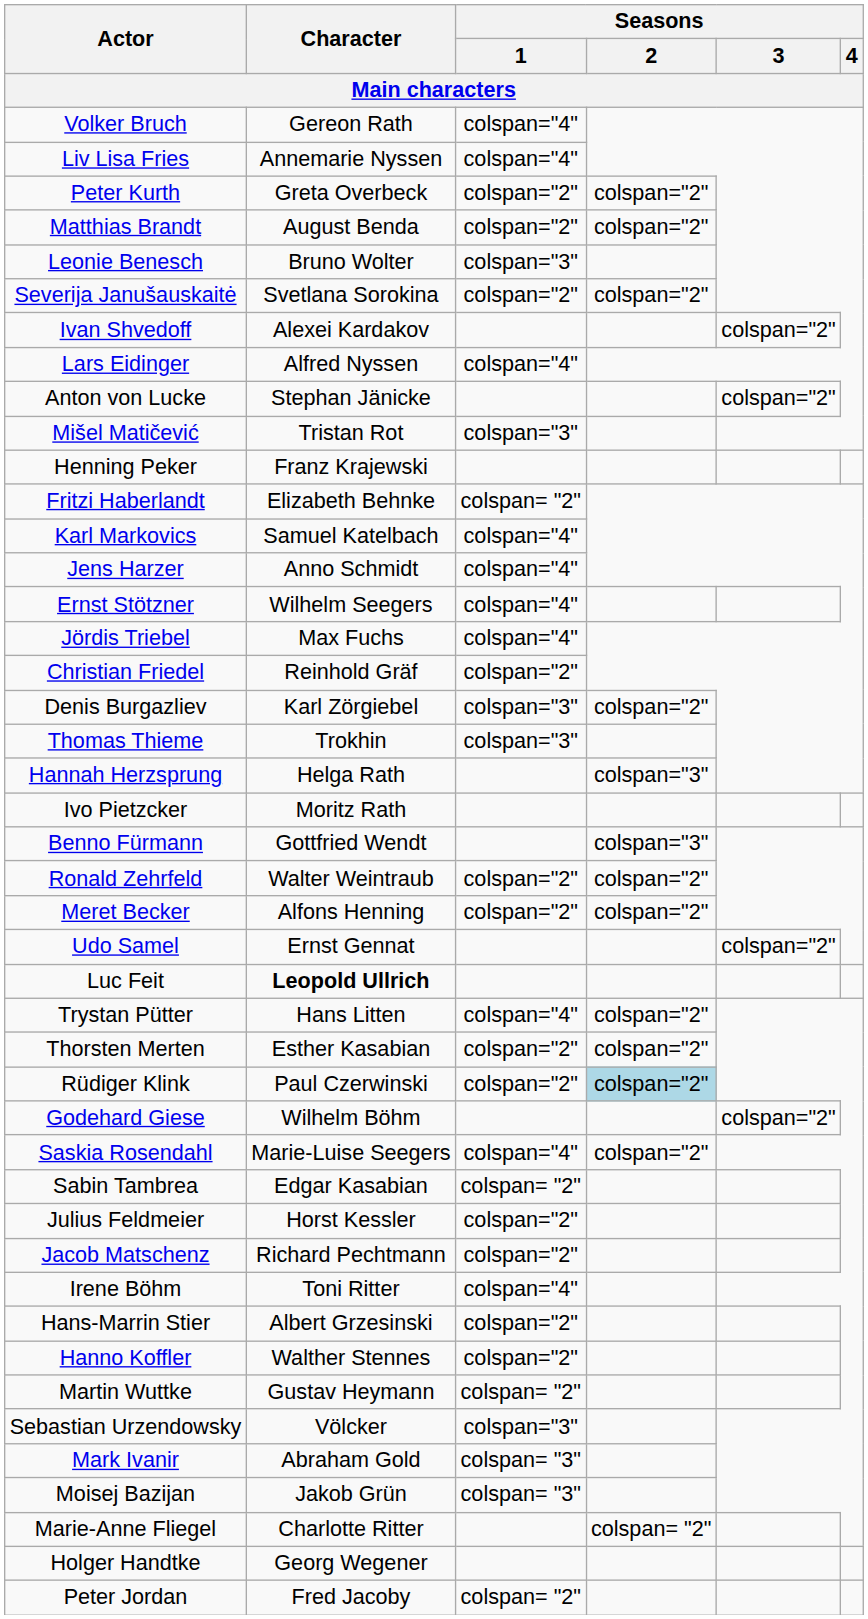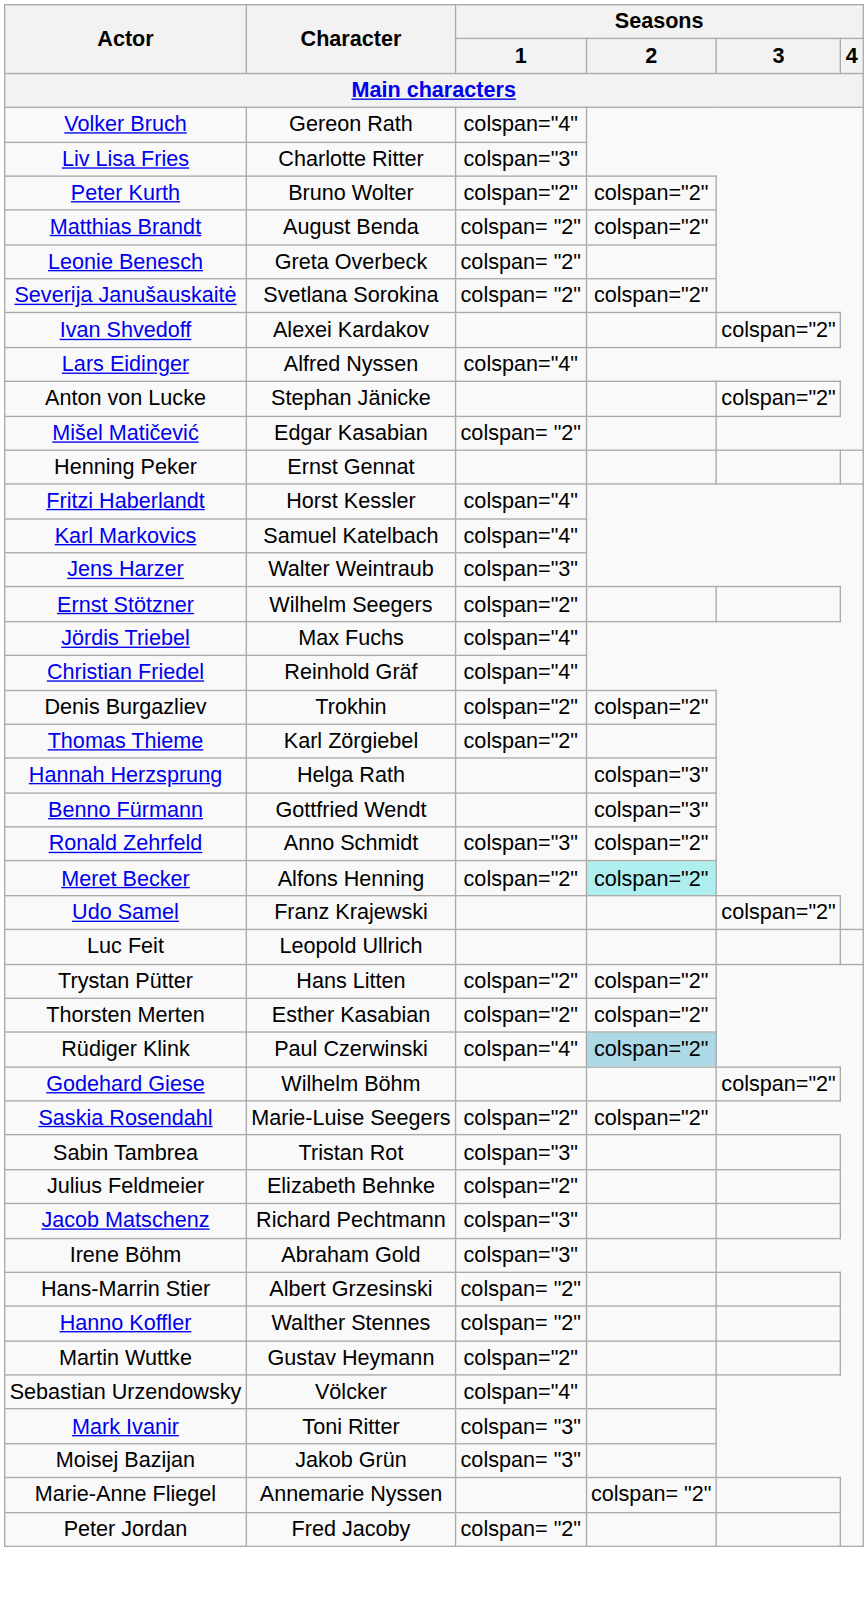(351, 158) Annemarie Nyssen -> (351, 158) Charlotte Ritter
(521, 158) colspan="4" -> (521, 158) colspan="3"
(351, 192) Greta Overbeck -> (351, 192) Bruno Wolter
(521, 227) colspan="2" -> (521, 227) colspan= "2"
(351, 261) Bruno Wolter -> (351, 261) Greta Overbeck
(521, 261) colspan="3" -> (521, 261) colspan= "2"
(521, 295) colspan="2" -> (521, 295) colspan= "2"
(351, 432) Tristan Rot -> (351, 432) Edgar Kasabian
(521, 432) colspan="3" -> (521, 432) colspan= "2"
(351, 466) Franz Krajewski -> (351, 466) Ernst Gennat
(351, 501) Elizabeth Behnke -> (351, 501) Horst Kessler
(521, 501) colspan= "2" -> (521, 501) colspan="4"
(351, 569) Anno Schmidt -> (351, 569) Walter Weintraub
(521, 569) colspan="4" -> (521, 569) colspan="3"
(521, 603) colspan="4" -> (521, 603) colspan="2"
(521, 672) colspan="2" -> (521, 672) colspan="4"
(351, 706) Karl Zörgiebel -> (351, 706) Trokhin
(521, 706) colspan="3" -> (521, 706) colspan="2"
(351, 741) Trokhin -> (351, 741) Karl Zörgiebel
(521, 741) colspan="3" -> (521, 741) colspan="2"
- row: (126, 809)
(351, 878) Walter Weintraub -> (351, 843) Anno Schmidt
(521, 878) colspan="2" -> (521, 843) colspan="3"
(651, 912) no background -> (651, 878) paleturquoise background
(351, 946) Ernst Gennat -> (351, 912) Franz Krajewski
(351, 980) bold -> (351, 946) normal
(521, 1015) colspan="4" -> (521, 980) colspan="2"
(521, 1083) colspan="2" -> (521, 1049) colspan="4"
(521, 1152) colspan="4" -> (521, 1117) colspan="2"
(351, 1186) Edgar Kasabian -> (351, 1152) Tristan Rot
(521, 1186) colspan= "2" -> (521, 1152) colspan="3"
(351, 1220) Horst Kessler -> (351, 1186) Elizabeth Behnke
(521, 1254) colspan="2" -> (521, 1220) colspan="3"
(351, 1289) Toni Ritter -> (351, 1254) Abraham Gold
(521, 1289) colspan="4" -> (521, 1254) colspan="3"
(521, 1323) colspan="2" -> (521, 1289) colspan= "2"
(521, 1357) colspan="2" -> (521, 1323) colspan= "2"
(521, 1391) colspan= "2" -> (521, 1357) colspan="2"
(521, 1426) colspan="3" -> (521, 1391) colspan="4"
(351, 1460) Abraham Gold -> (351, 1426) Toni Ritter
(351, 1528) Charlotte Ritter -> (351, 1494) Annemarie Nyssen
- row: (126, 1563)
